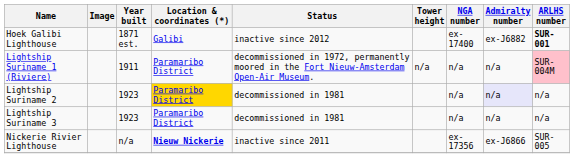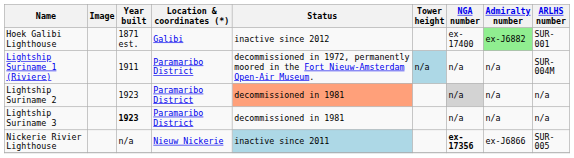(505, 39) no background -> (505, 39) lightgreen background
(544, 39) bold -> (544, 39) normal
(422, 67) no background -> (422, 67) lightblue background
(544, 67) pink background -> (544, 67) no background
(178, 95) gold background -> (178, 95) no background
(289, 95) no background -> (289, 95) lightsalmon background
(456, 95) no background -> (456, 95) lightgrey background
(493, 95) lavender background -> (493, 95) no background
(128, 118) normal -> (128, 118) bold
(188, 141) bold -> (188, 141) normal
(282, 141) no background -> (282, 141) lightblue background
(461, 141) normal -> (461, 141) bold
